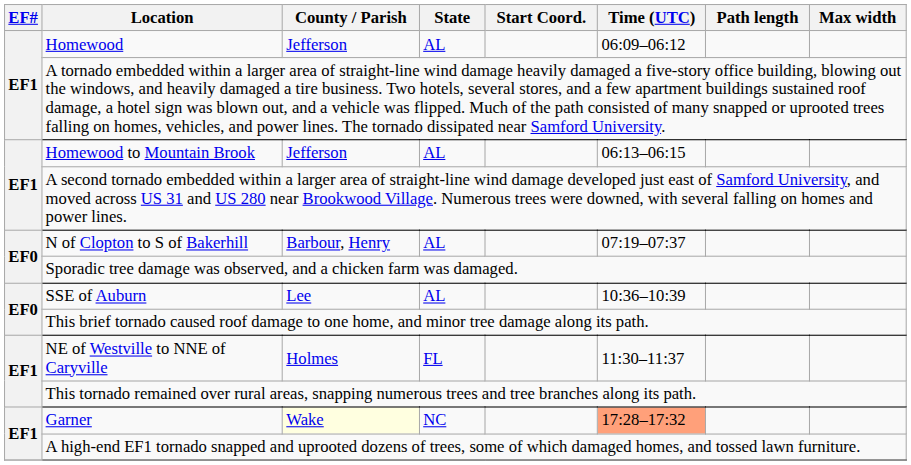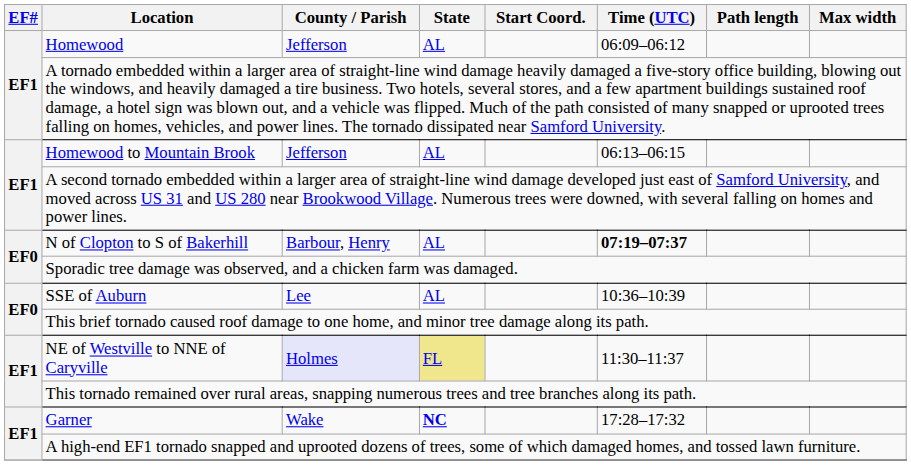(644, 243) normal -> (644, 243) bold
(312, 358) no background -> (312, 358) lavender background
(433, 358) no background -> (433, 358) khaki background
(305, 420) lightyellow background -> (305, 420) no background
(435, 420) normal -> (435, 420) bold
(644, 420) lightsalmon background -> (643, 420) no background
